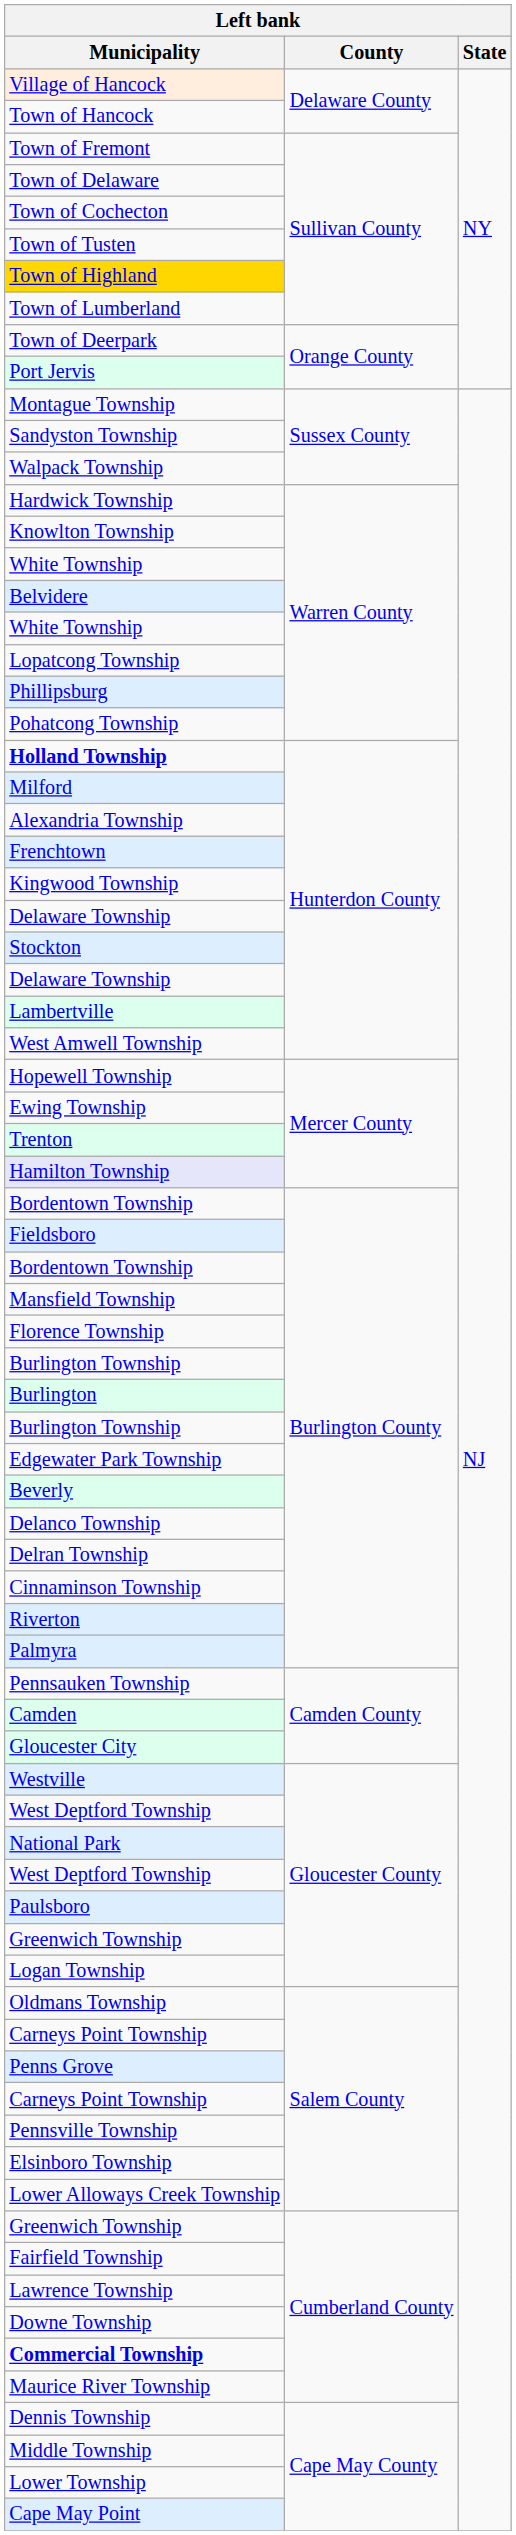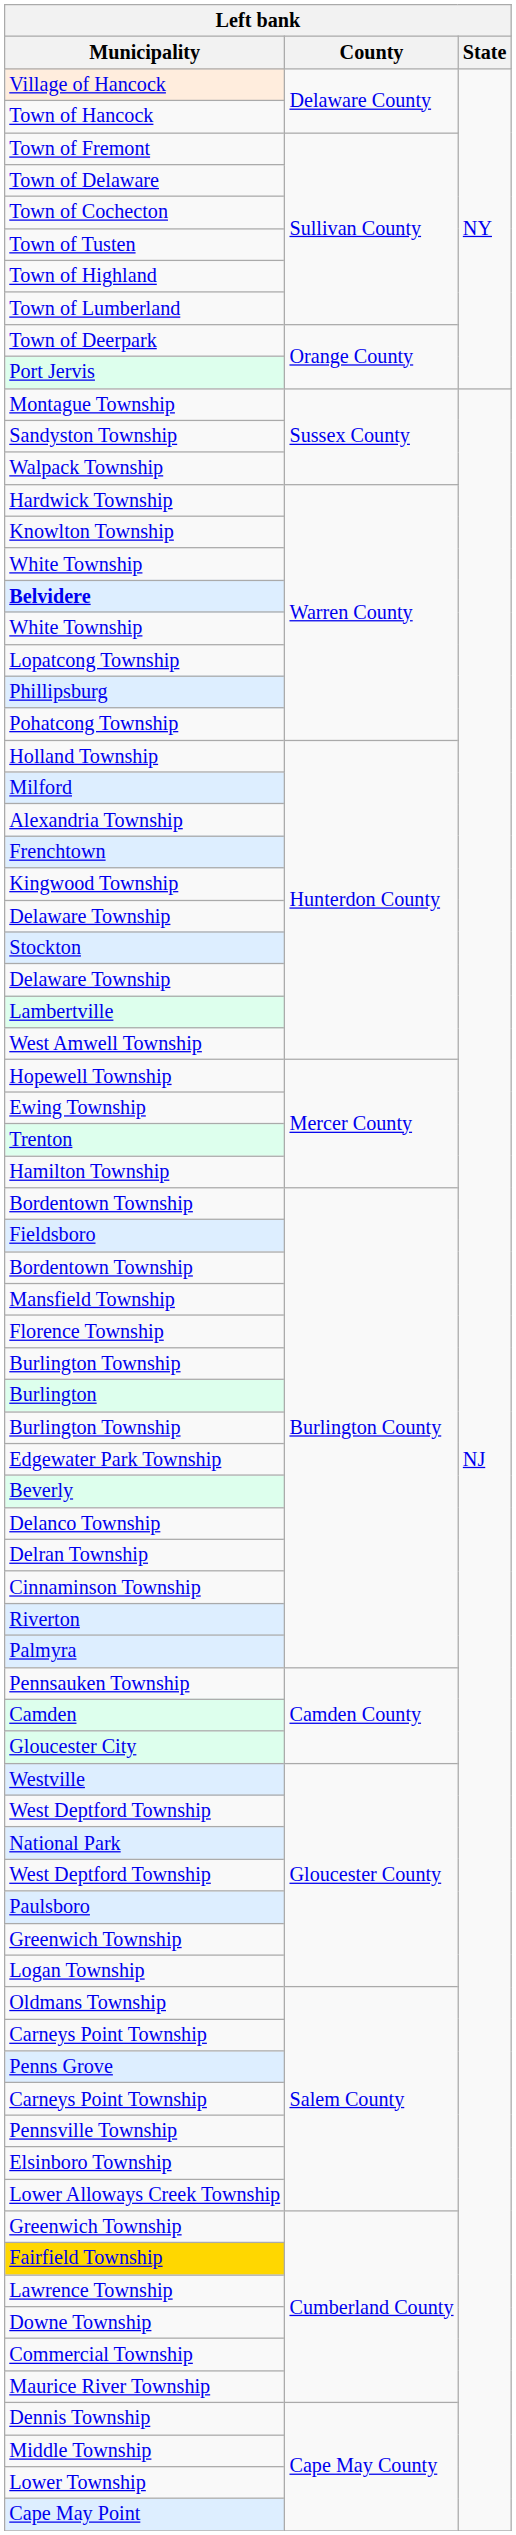(83, 276) gold background -> (83, 276) no background
(48, 595) normal -> (50, 595) bold
(88, 755) bold -> (84, 755) normal
(89, 1171) lavender background -> (89, 1171) no background
(86, 2258) no background -> (86, 2258) gold background
(106, 2354) bold -> (101, 2354) normal
